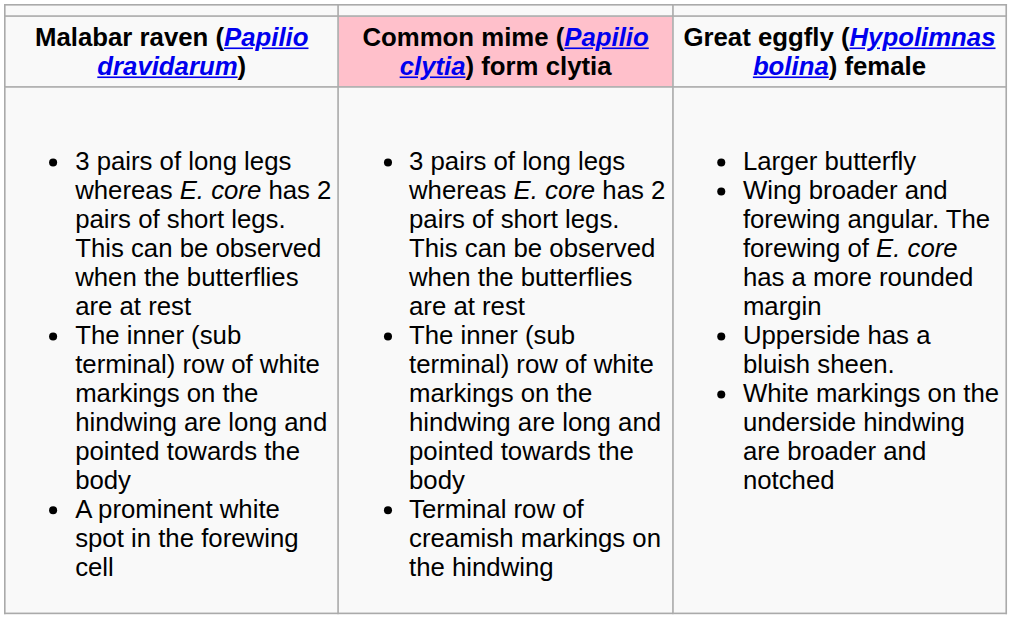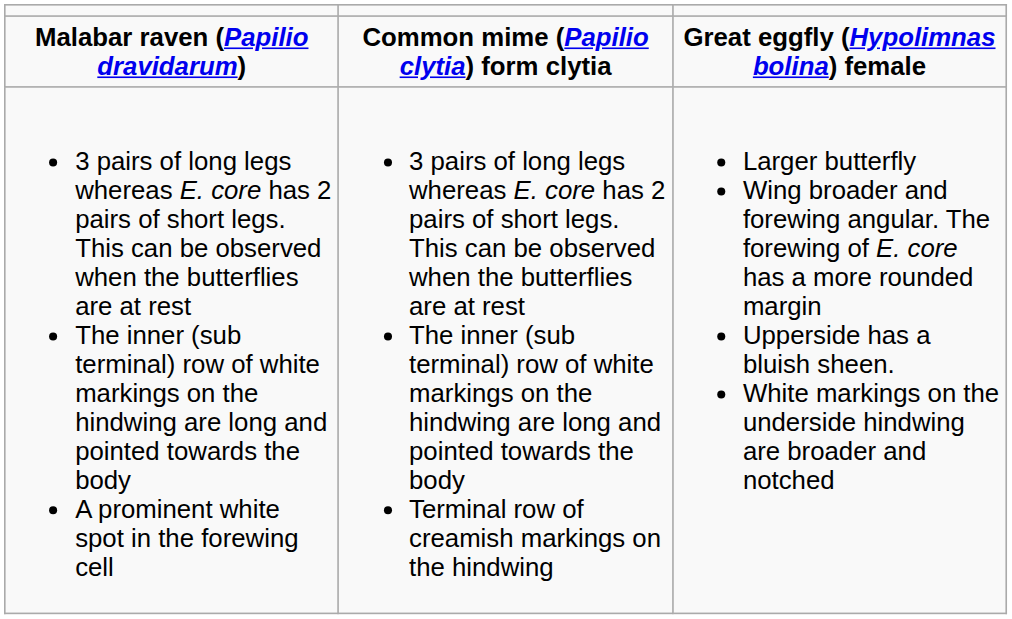(506, 51) pink background -> (506, 51) no background
